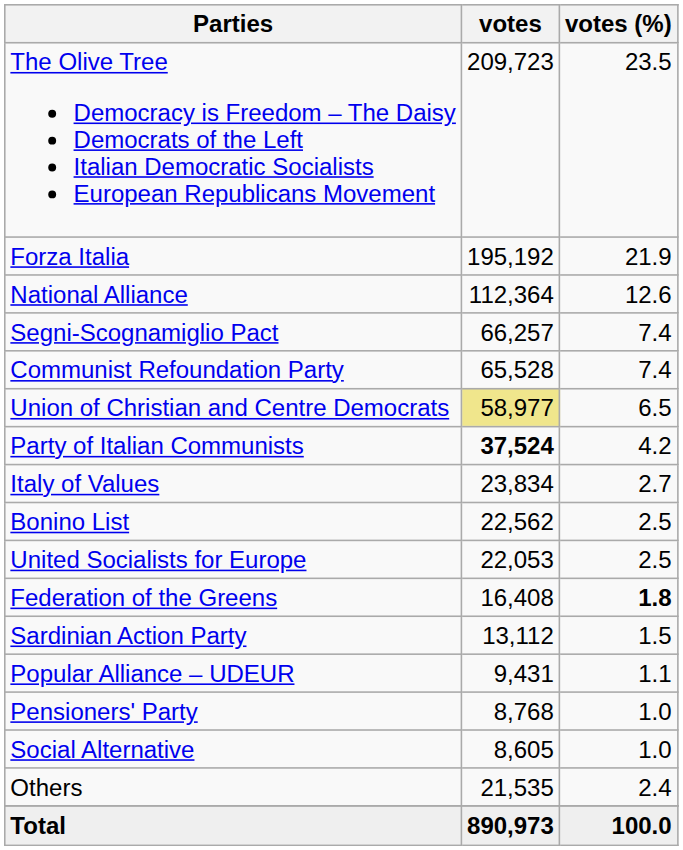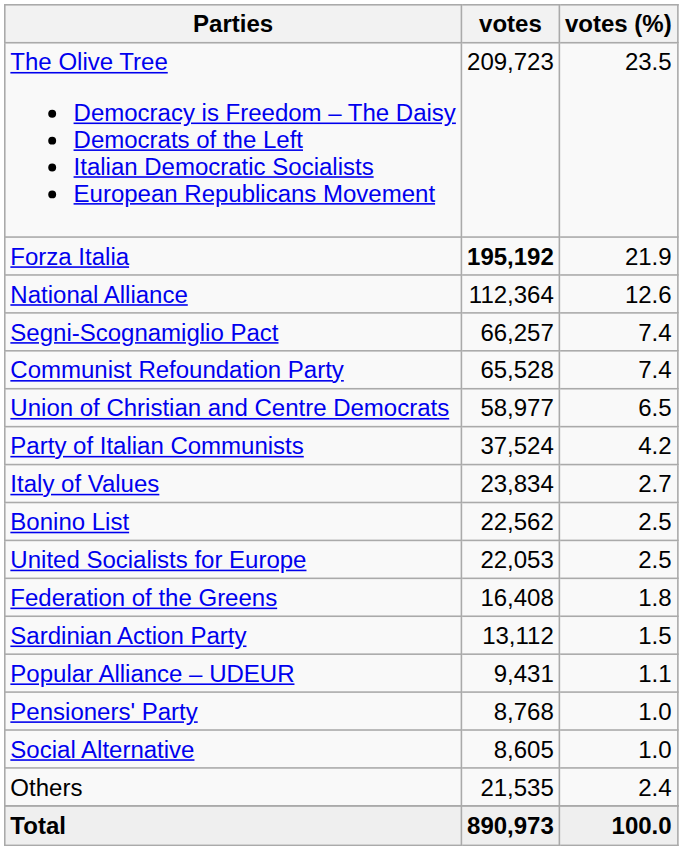(510, 255) normal -> (510, 255) bold
(517, 408) khaki background -> (517, 408) no background
(517, 446) bold -> (517, 446) normal
(655, 598) bold -> (655, 598) normal
